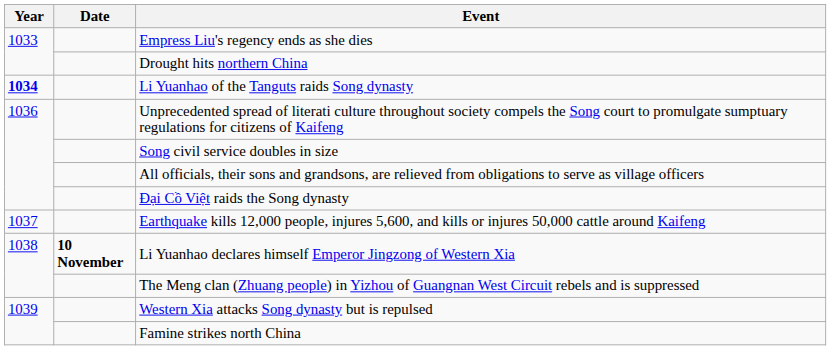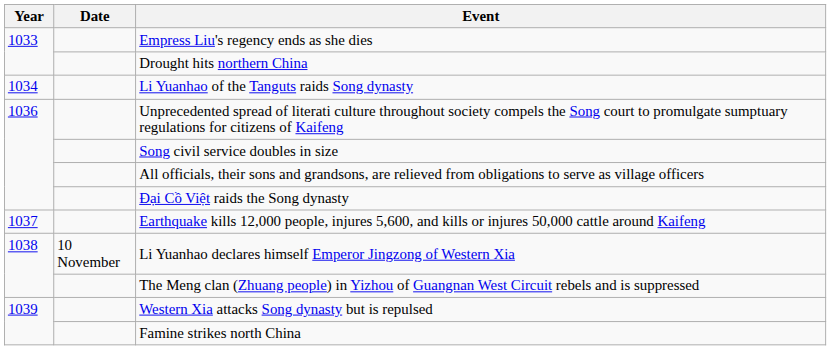(23, 87) bold -> (23, 87) normal
(90, 253) bold -> (89, 253) normal
